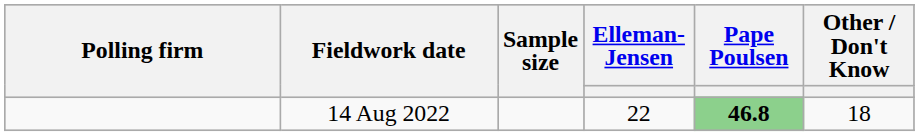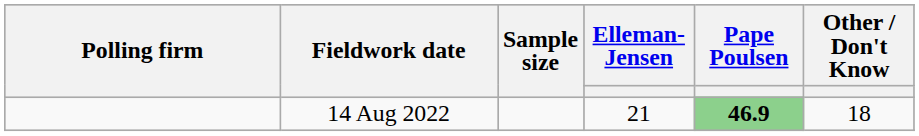(639, 114) 22 -> (639, 114) 21
(749, 114) 46.8 -> (749, 114) 46.9
